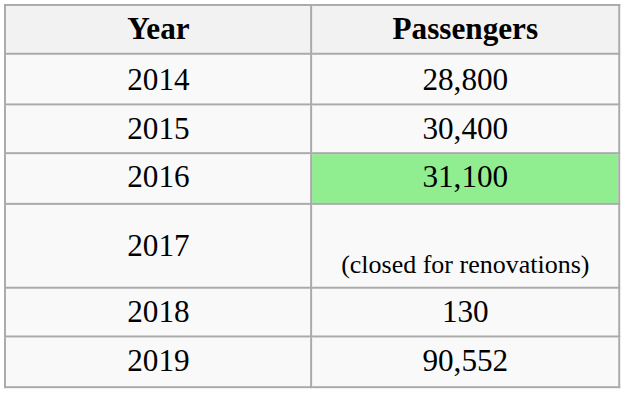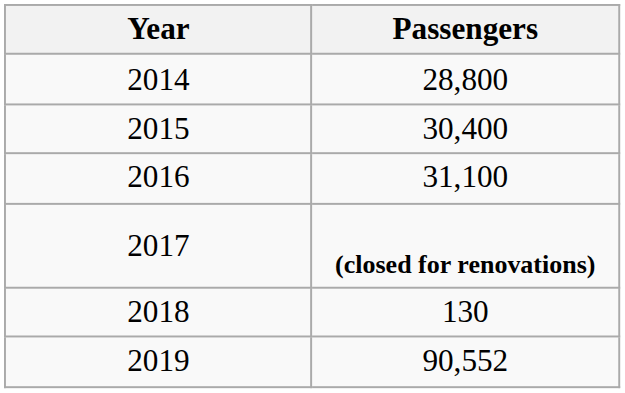(465, 177) lightgreen background -> (465, 177) no background
(465, 264) normal -> (465, 262) bold
